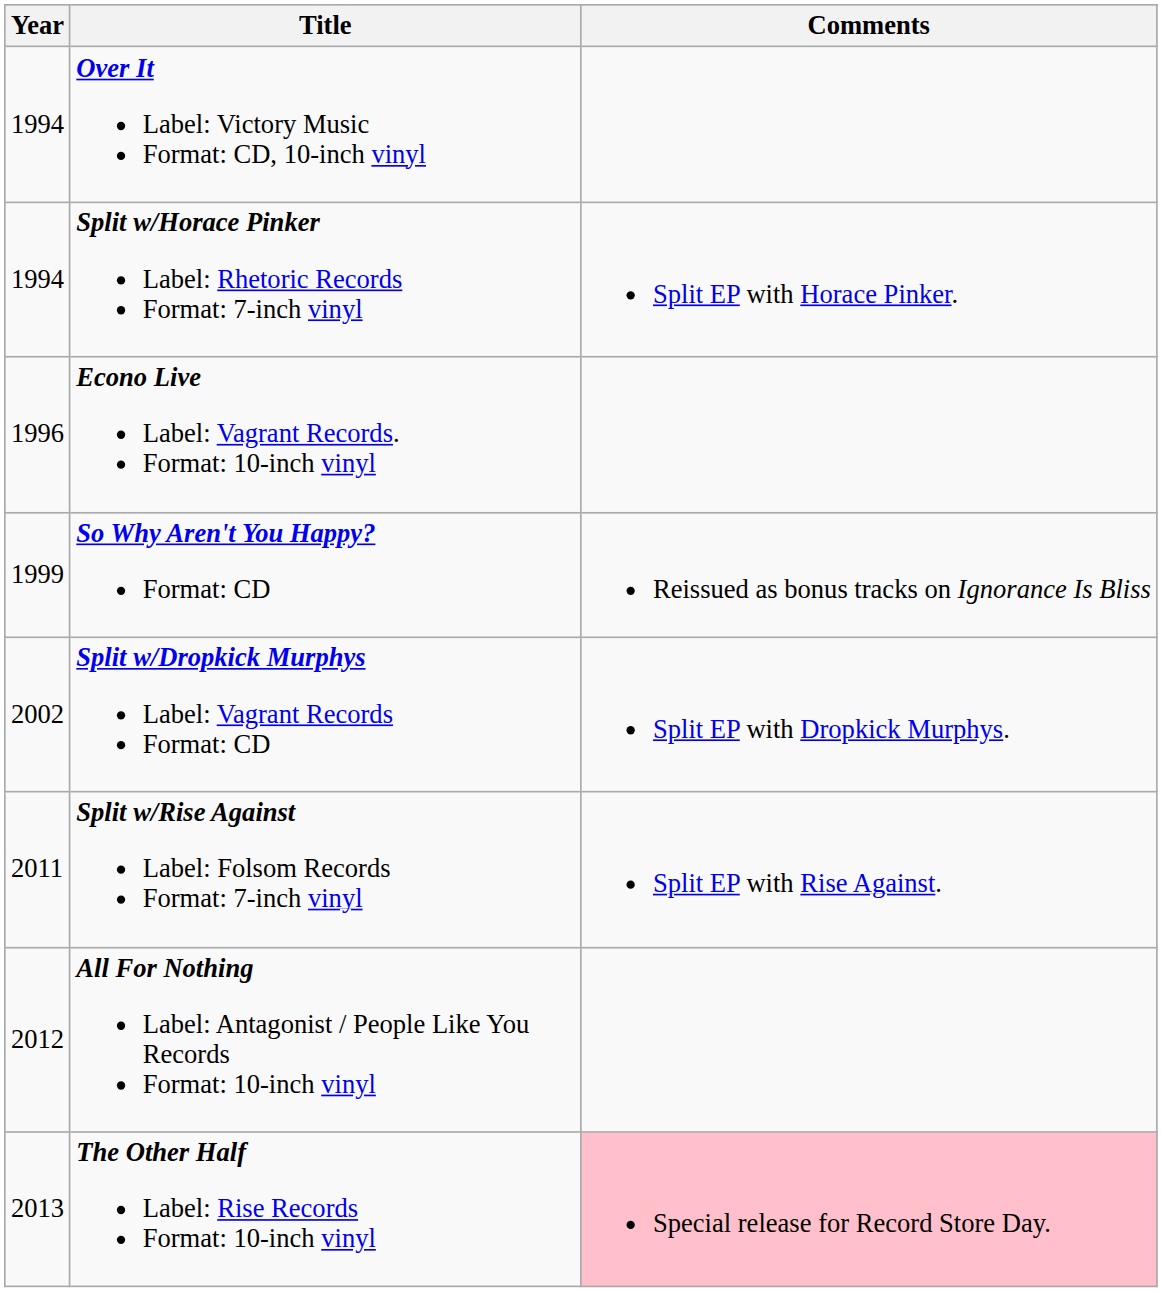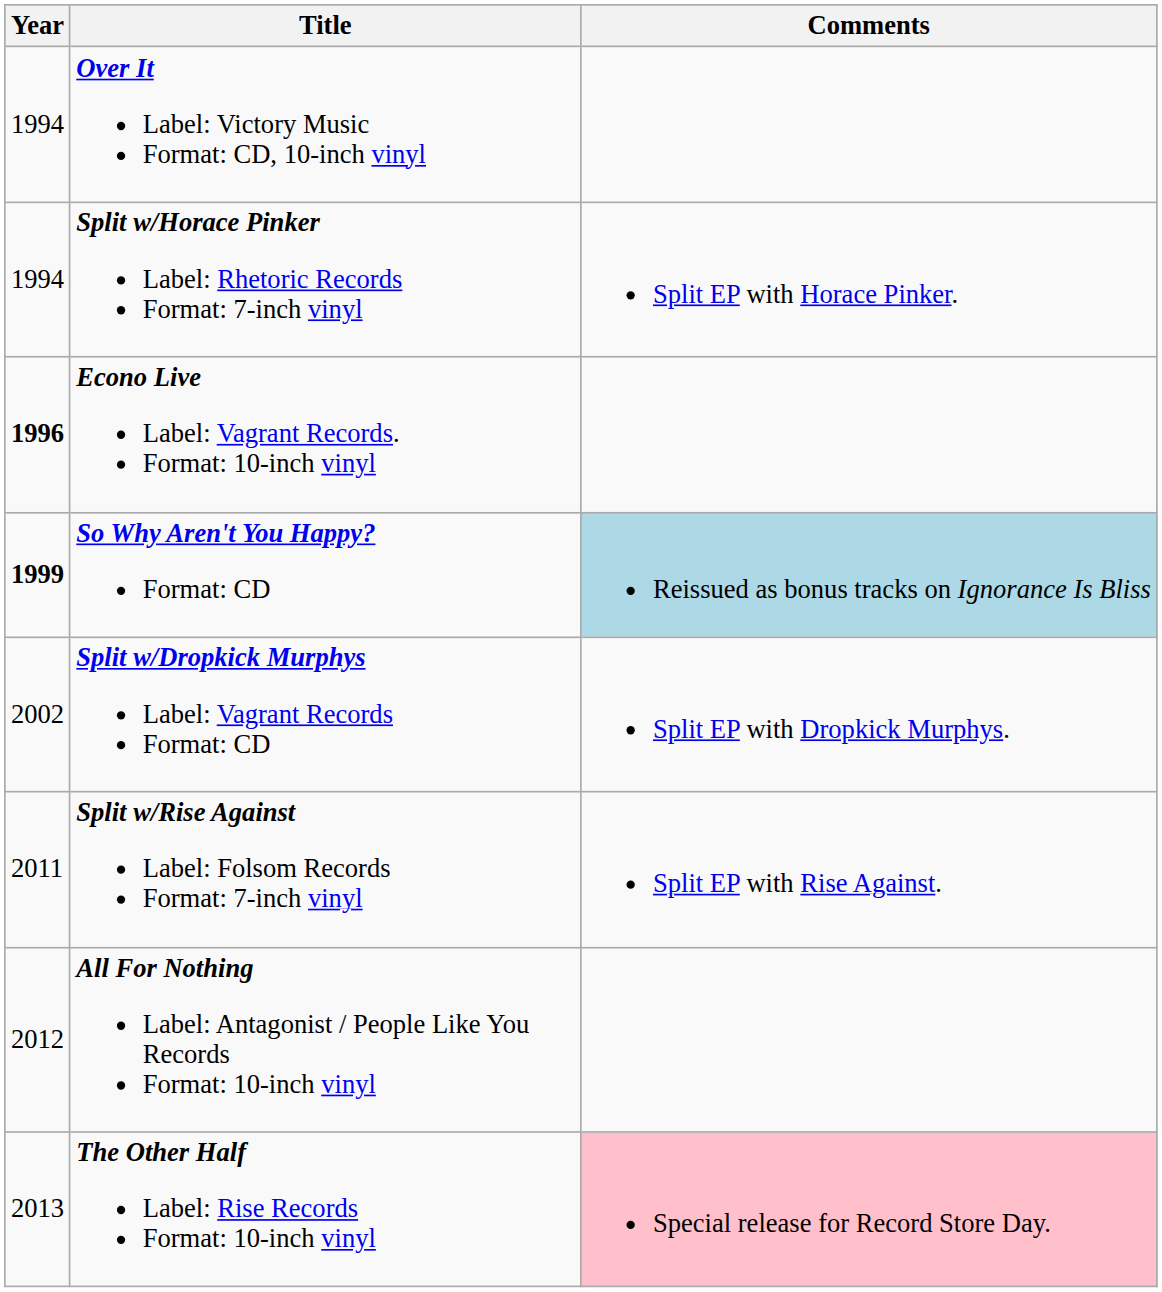(38, 434) normal -> (38, 434) bold
(38, 574) normal -> (38, 574) bold
(869, 589) no background -> (869, 589) lightblue background
